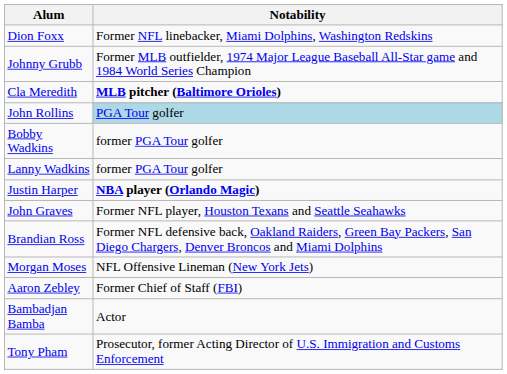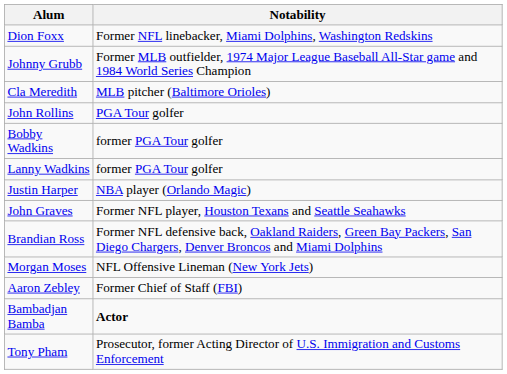(188, 92) bold -> (183, 92) normal
(140, 112) lightblue background -> (140, 112) no background
(178, 190) bold -> (173, 190) normal
(111, 316) normal -> (112, 316) bold
